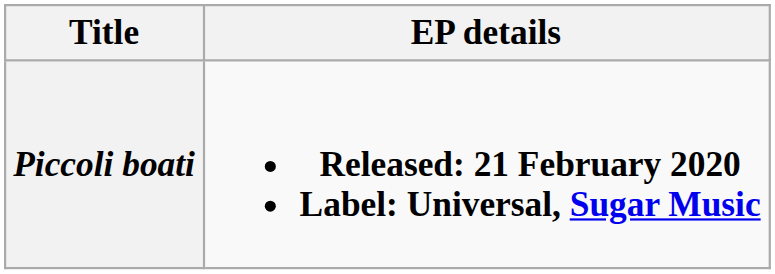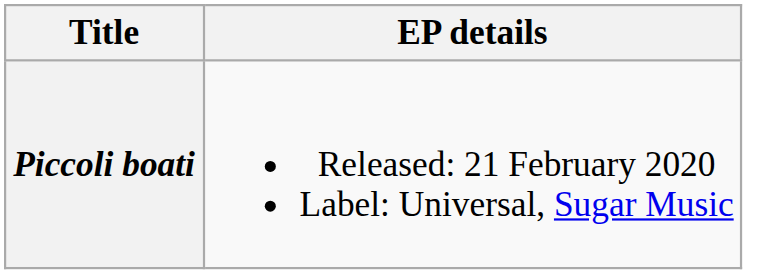(486, 184) bold -> (472, 184) normal
